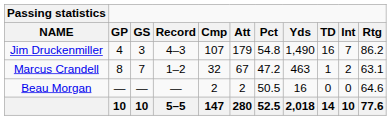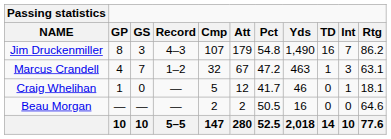(120, 50) 4 -> (120, 50) 8
(120, 69) 8 -> (120, 69) 4
(348, 69) 2 -> (348, 69) 3
+ row: (56, 87)
